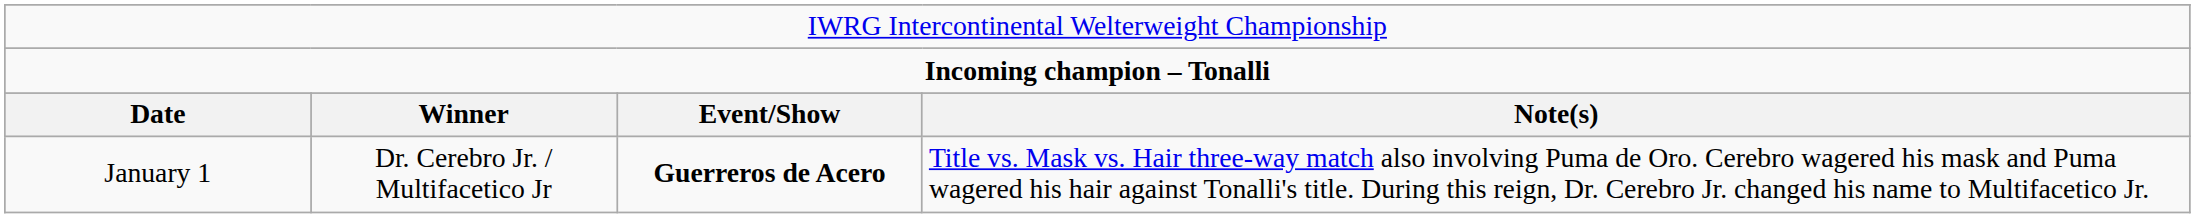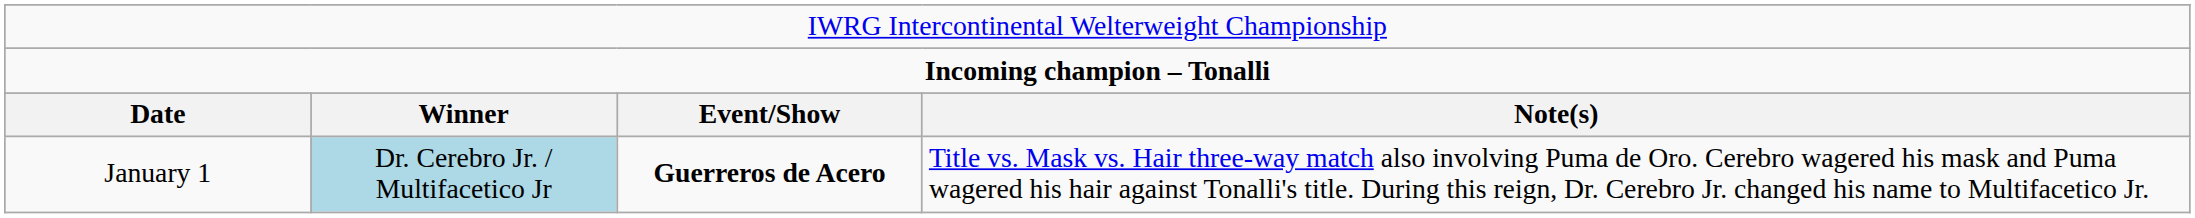(464, 173) no background -> (464, 173) lightblue background
